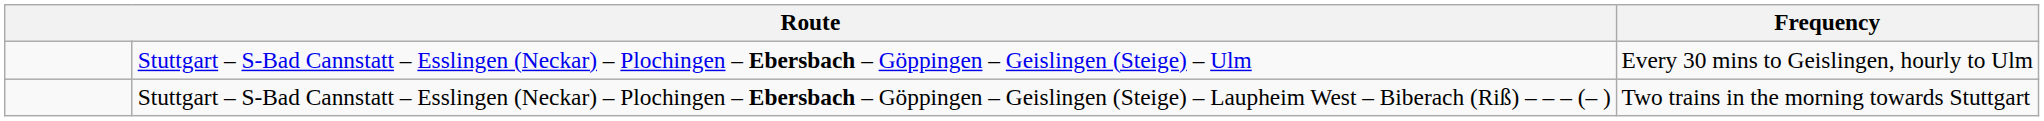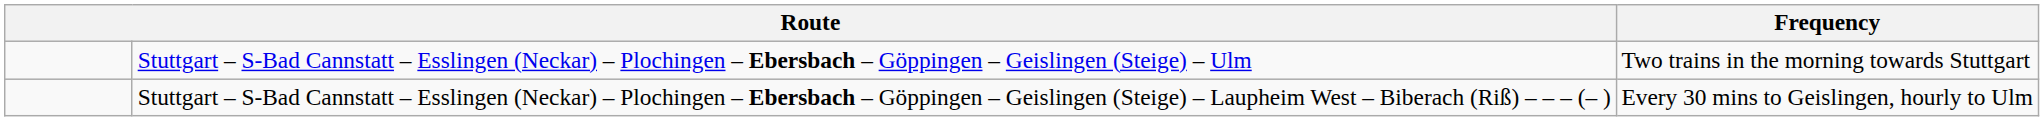(1827, 60) Every 30 mins to Geislingen, hourly to Ulm -> (1826, 60) Two trains in the morning towards Stuttgart
(1826, 97) Two trains in the morning towards Stuttgart -> (1827, 97) Every 30 mins to Geislingen, hourly to Ulm
